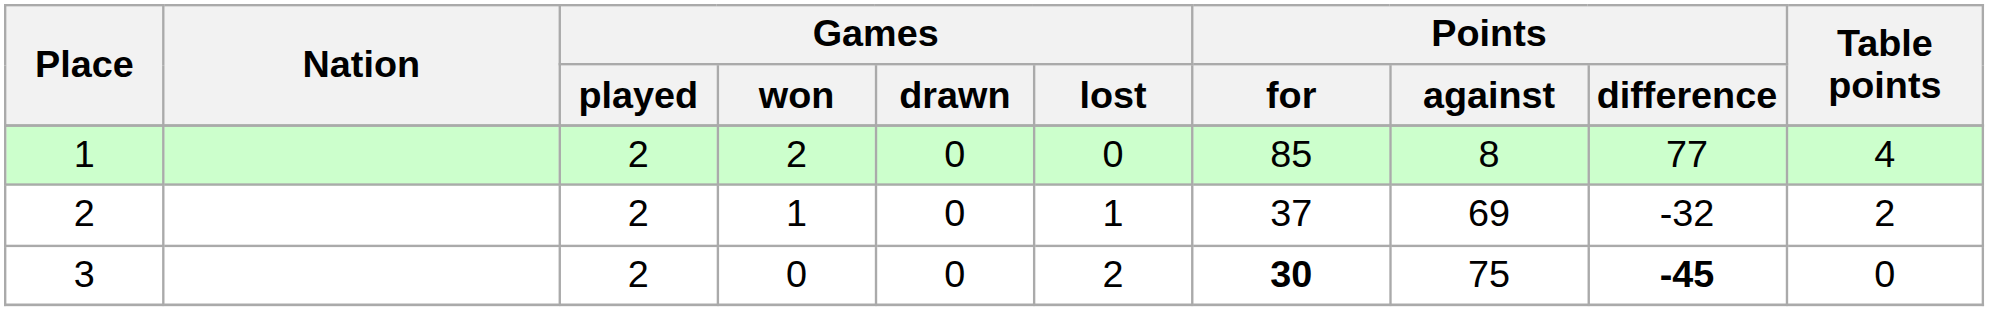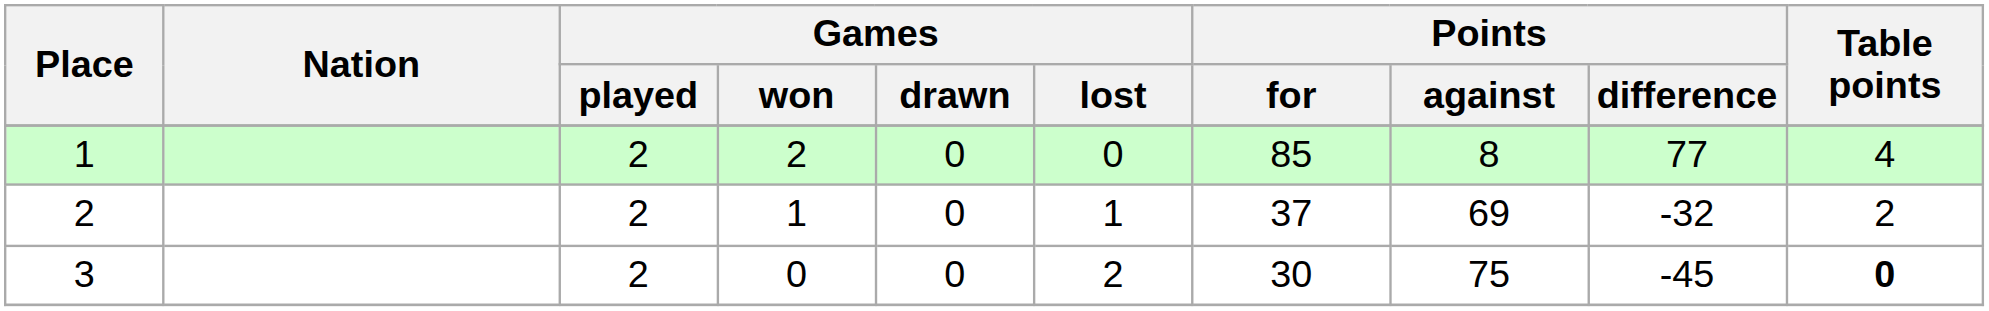(1291, 273) bold -> (1291, 273) normal
(1687, 273) bold -> (1687, 273) normal
(1885, 273) normal -> (1885, 273) bold
